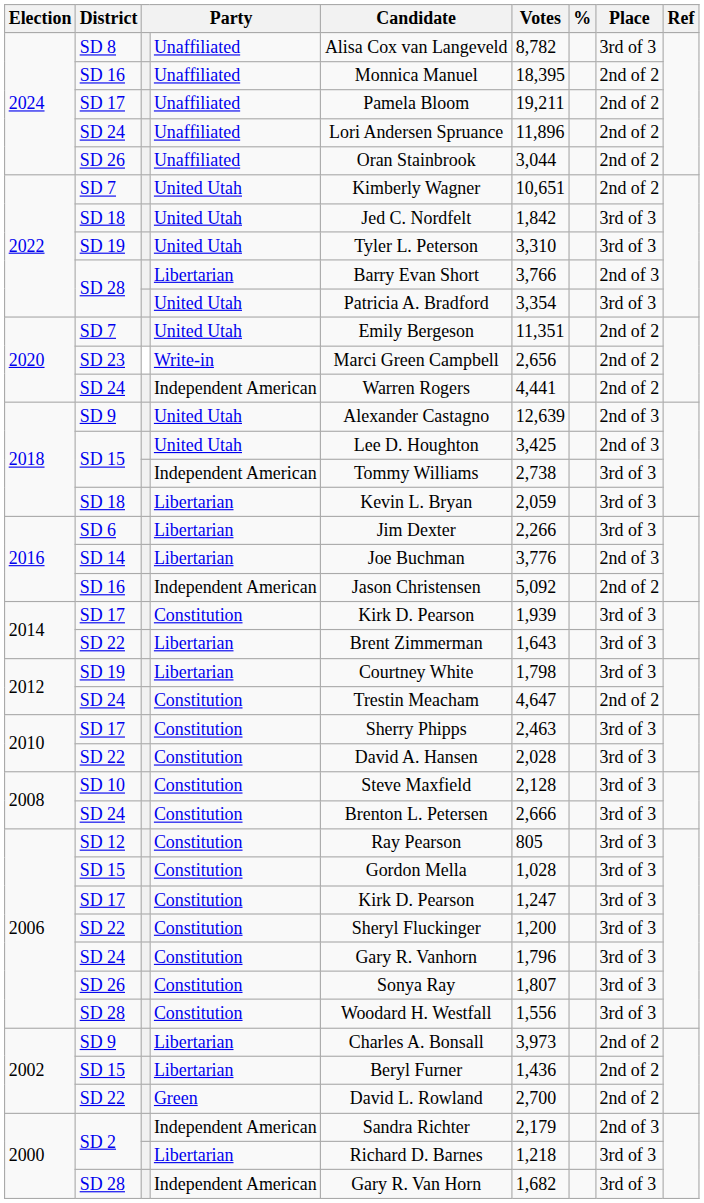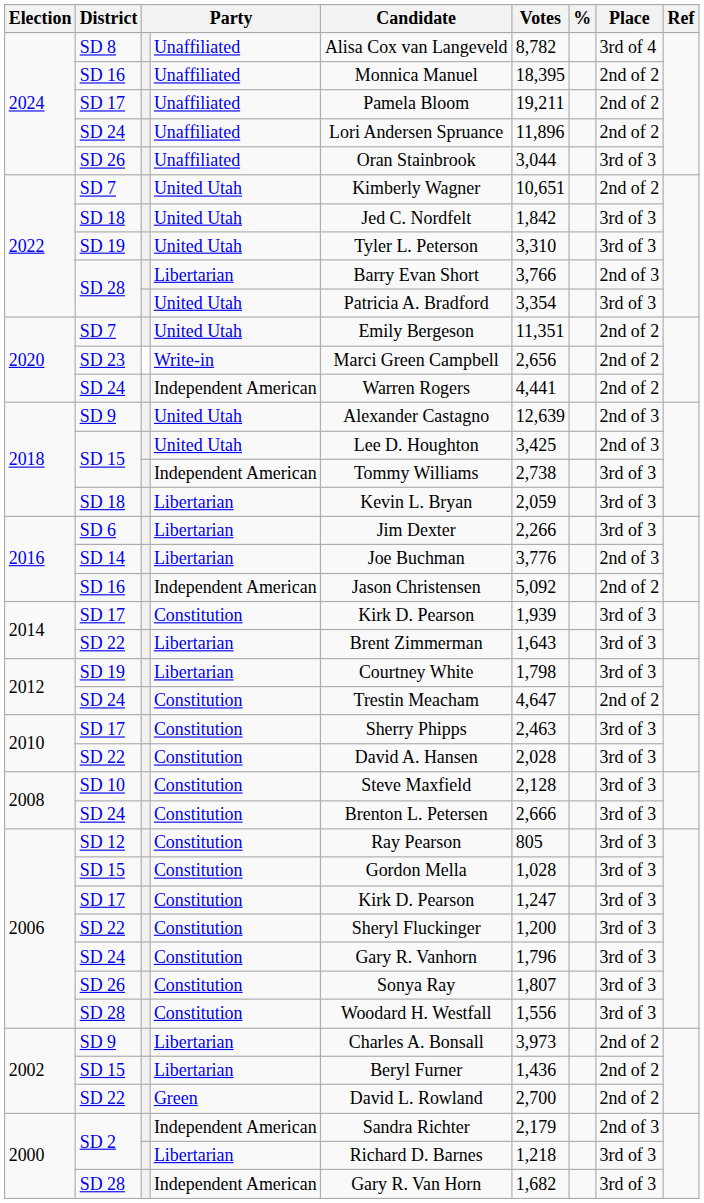(628, 47) 3rd of 3 -> (628, 47) 3rd of 4
(629, 160) 2nd of 2 -> (628, 160) 3rd of 3
